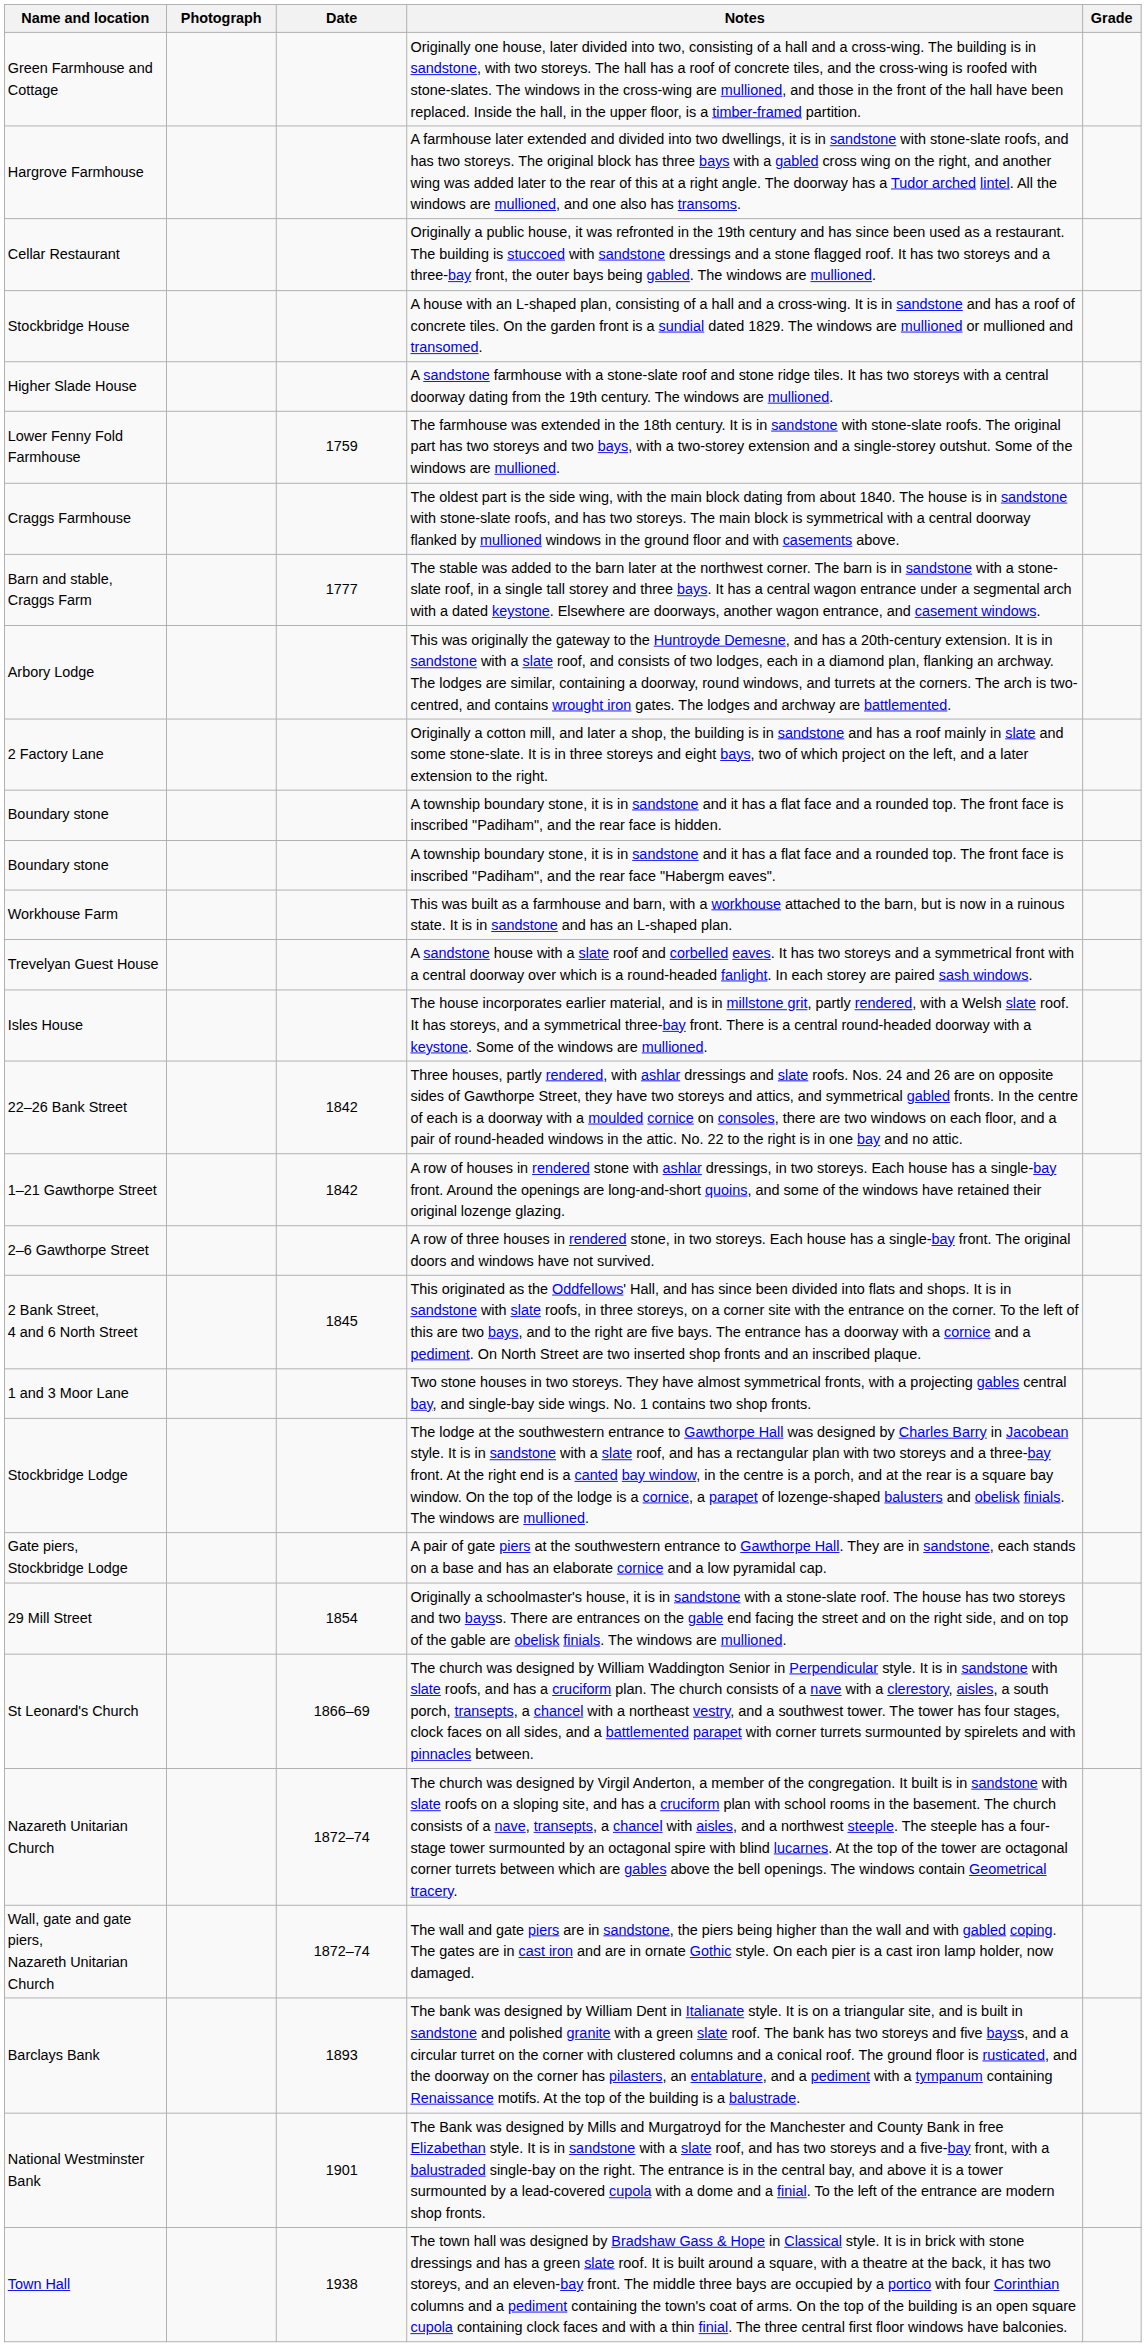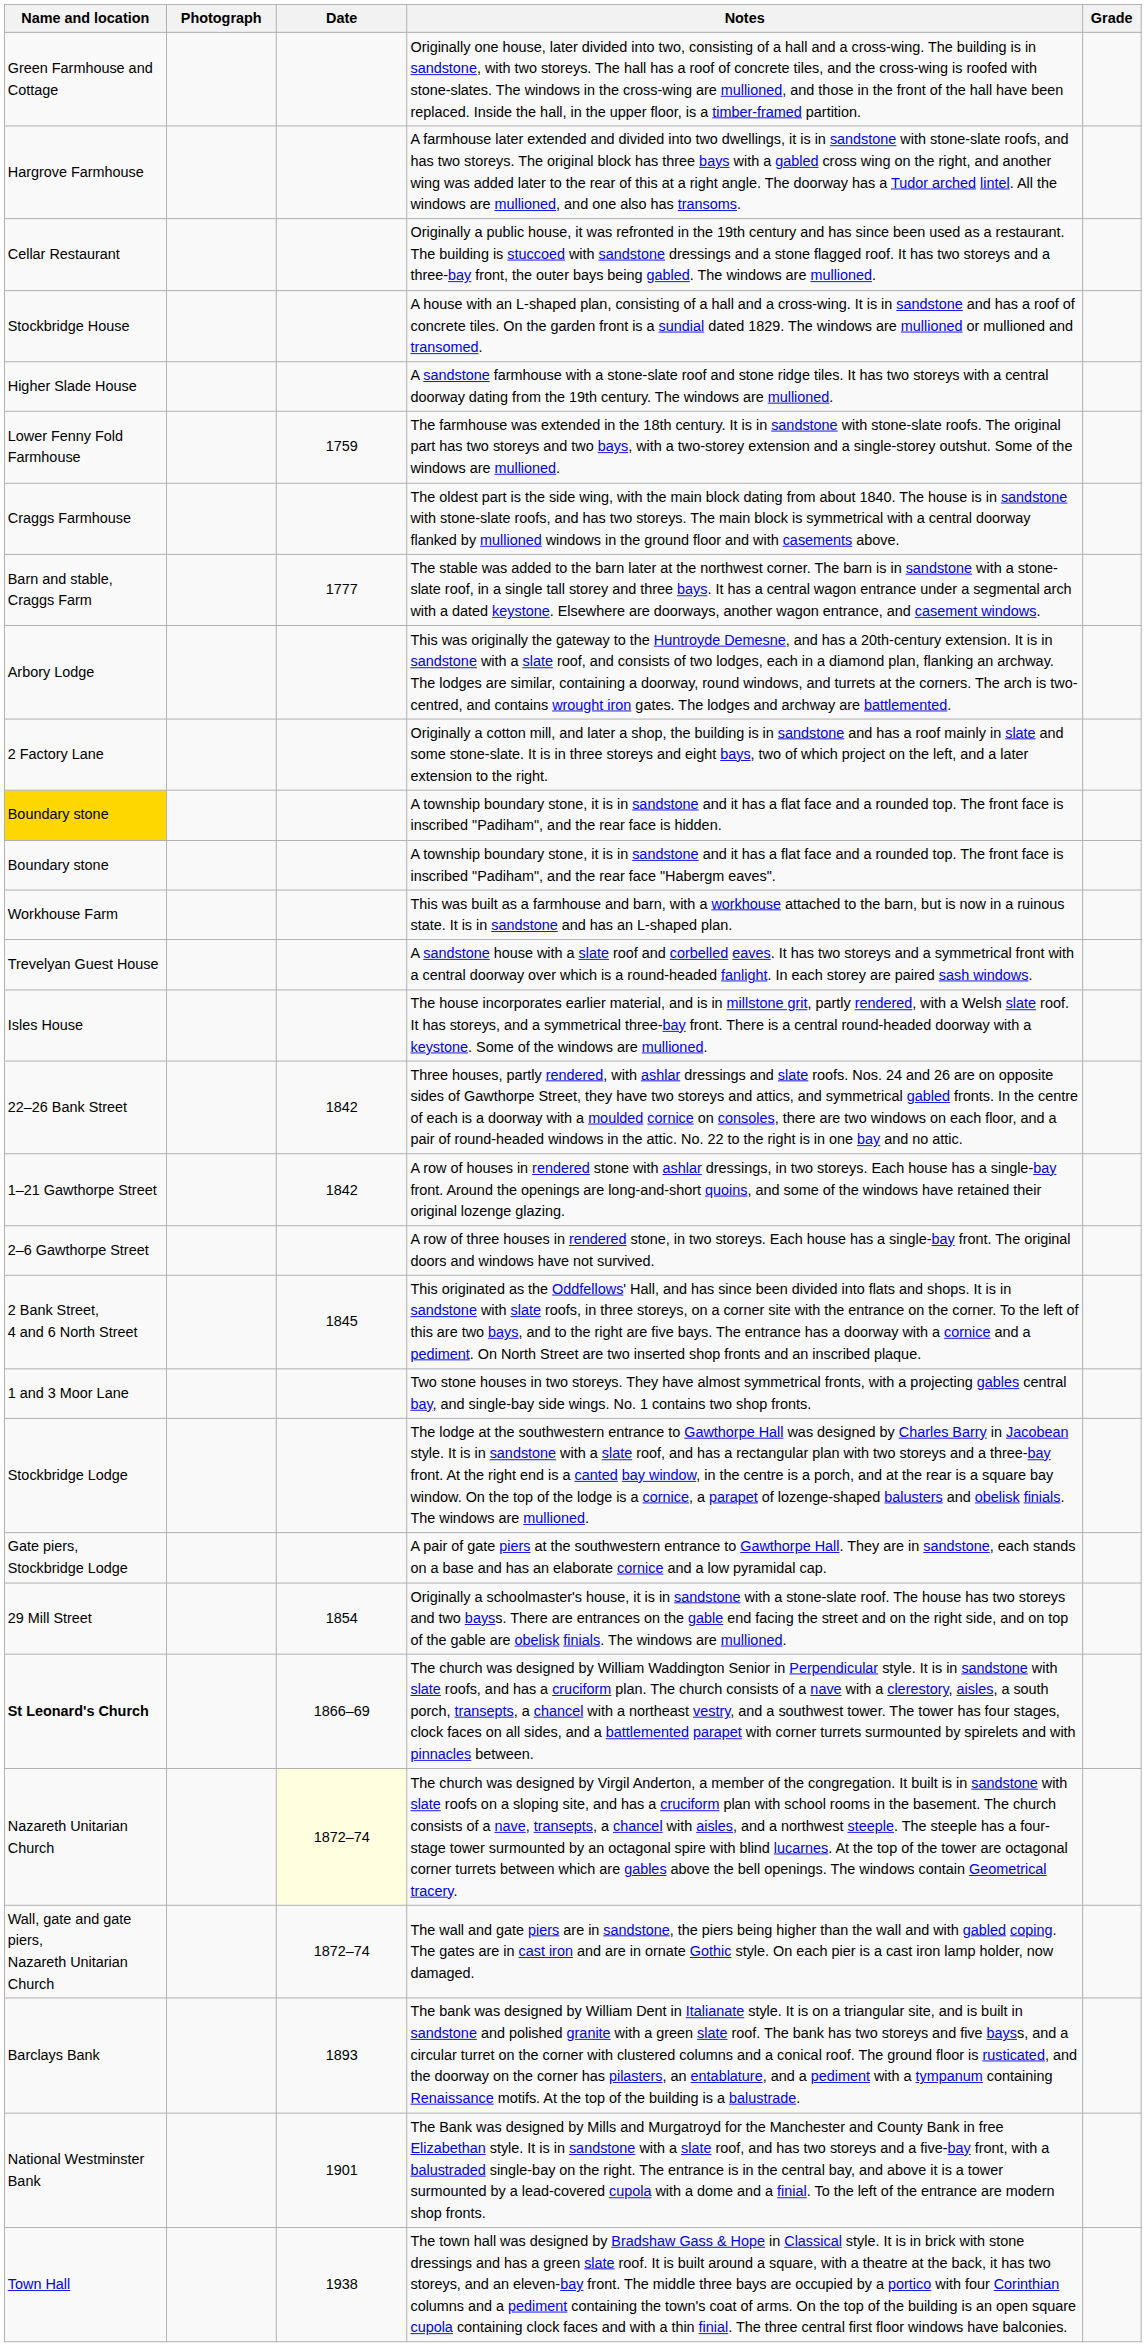(58, 815) no background -> (58, 815) gold background
(73, 1711) normal -> (78, 1711) bold
(342, 1836) no background -> (342, 1836) lightyellow background
